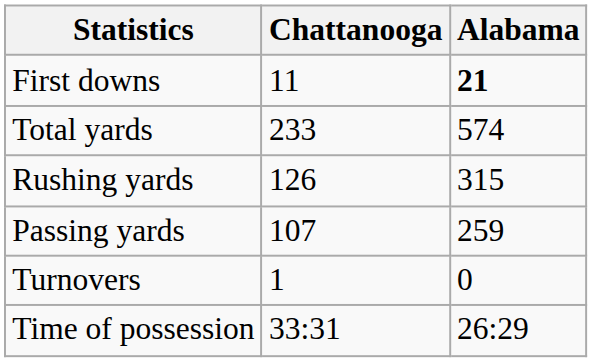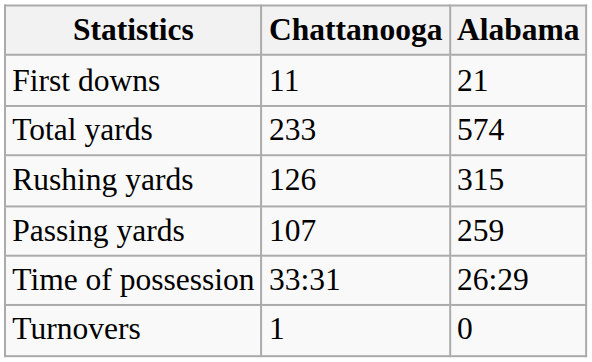(473, 80) bold -> (473, 80) normal
rows swapped: (76, 279) <-> (133, 329)
